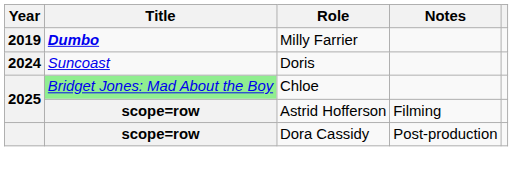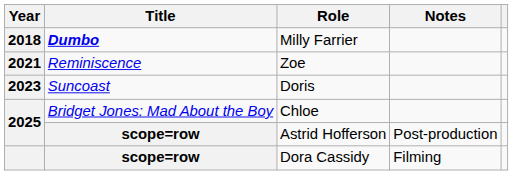(24, 39) 2019 -> (24, 39) 2018
+ row: (293, 63)
(24, 63) 2024 -> (24, 87) 2023
(160, 87) lightgreen background -> (160, 110) no background
(417, 110) Filming -> (445, 134) Post-production
(445, 134) Post-production -> (417, 157) Filming
